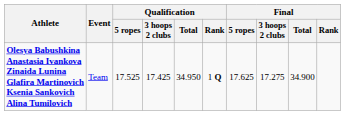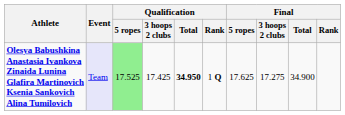(98, 77) no background -> (98, 77) lavender background
(128, 77) no background -> (128, 77) lightgreen background
(188, 77) normal -> (188, 77) bold
